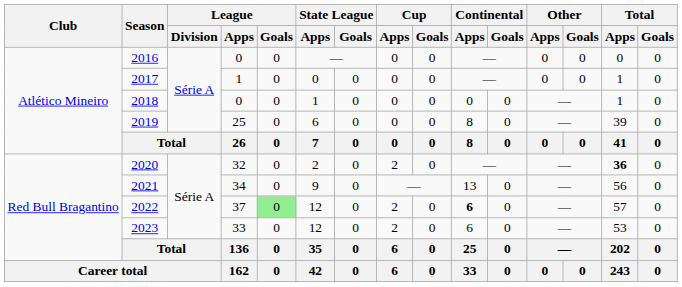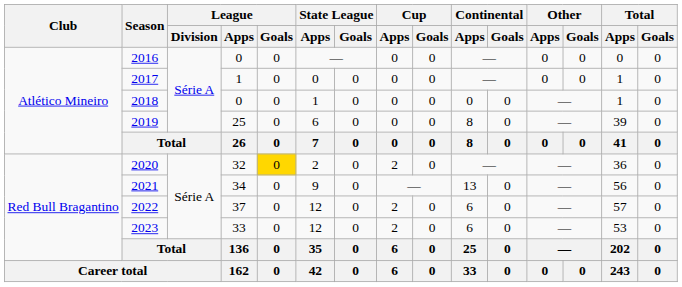(277, 164) no background -> (277, 164) gold background
(620, 164) bold -> (620, 164) normal
(277, 206) lightgreen background -> (277, 206) no background
(470, 206) bold -> (470, 206) normal
